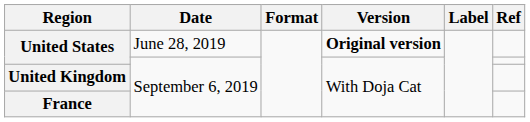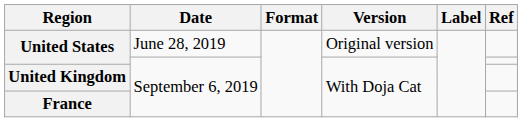(383, 43) bold -> (380, 43) normal
